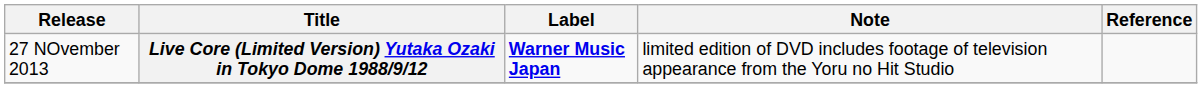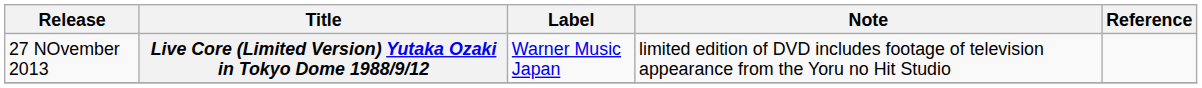(567, 59) bold -> (566, 59) normal
